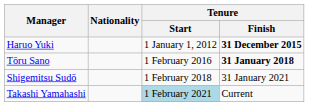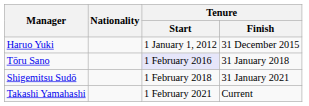(262, 45) bold -> (260, 45) normal
(178, 61) no background -> (178, 61) lavender background
(258, 61) bold -> (255, 61) normal
(178, 93) lightblue background -> (178, 93) no background
